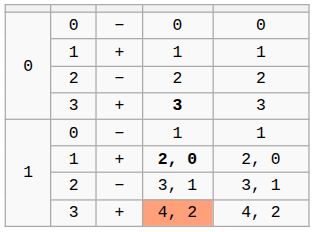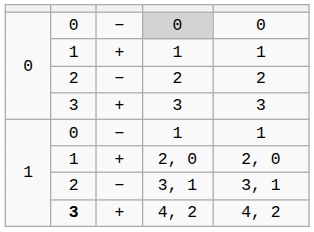(178, 26) no background -> (178, 26) lightgrey background
(178, 106) bold -> (178, 106) normal
(178, 159) bold -> (178, 159) normal
(74, 213) normal -> (74, 213) bold
(178, 213) lightsalmon background -> (178, 213) no background
